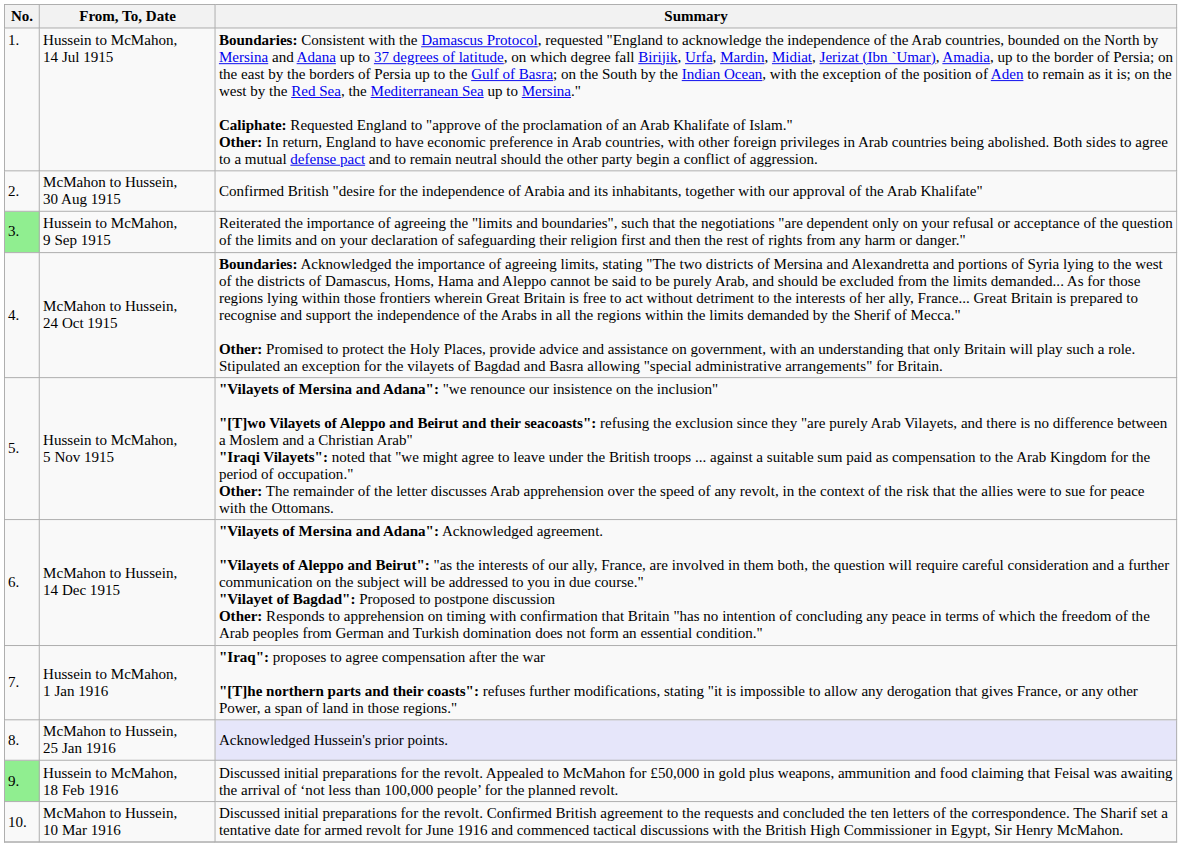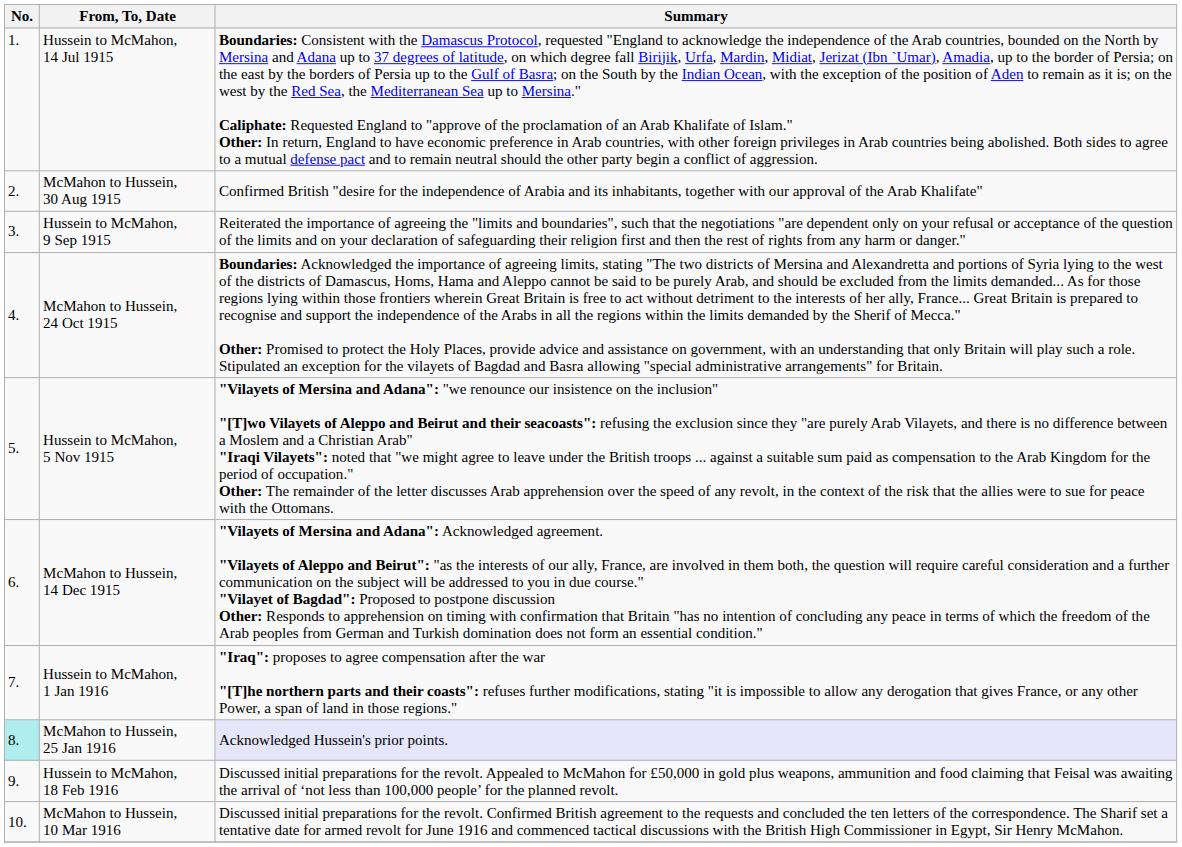(14, 231) lightgreen background -> (14, 231) no background
(14, 740) no background -> (14, 740) paleturquoise background
(14, 780) lightgreen background -> (14, 780) no background
